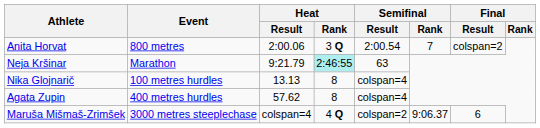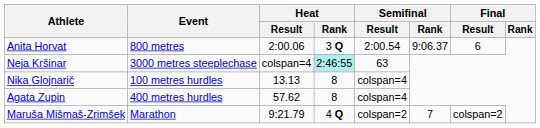(430, 46) 7 -> (430, 46) 9:06.37
(478, 46) colspan=2 -> (478, 46) 6
(153, 64) Marathon -> (193, 64) 3000 metres steeplechase
(287, 64) 9:21.79 -> (287, 64) colspan=4
(193, 115) 3000 metres steeplechase -> (153, 115) Marathon
(287, 115) colspan=4 -> (287, 115) 9:21.79
(430, 115) 9:06.37 -> (430, 115) 7
(478, 115) 6 -> (478, 115) colspan=2
